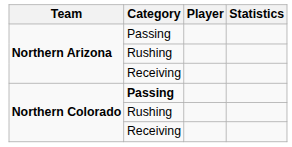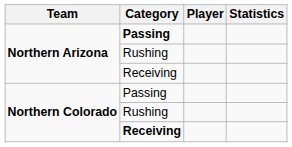(149, 34) normal -> (146, 34) bold
(151, 92) bold -> (145, 92) normal
(154, 131) normal -> (152, 131) bold
